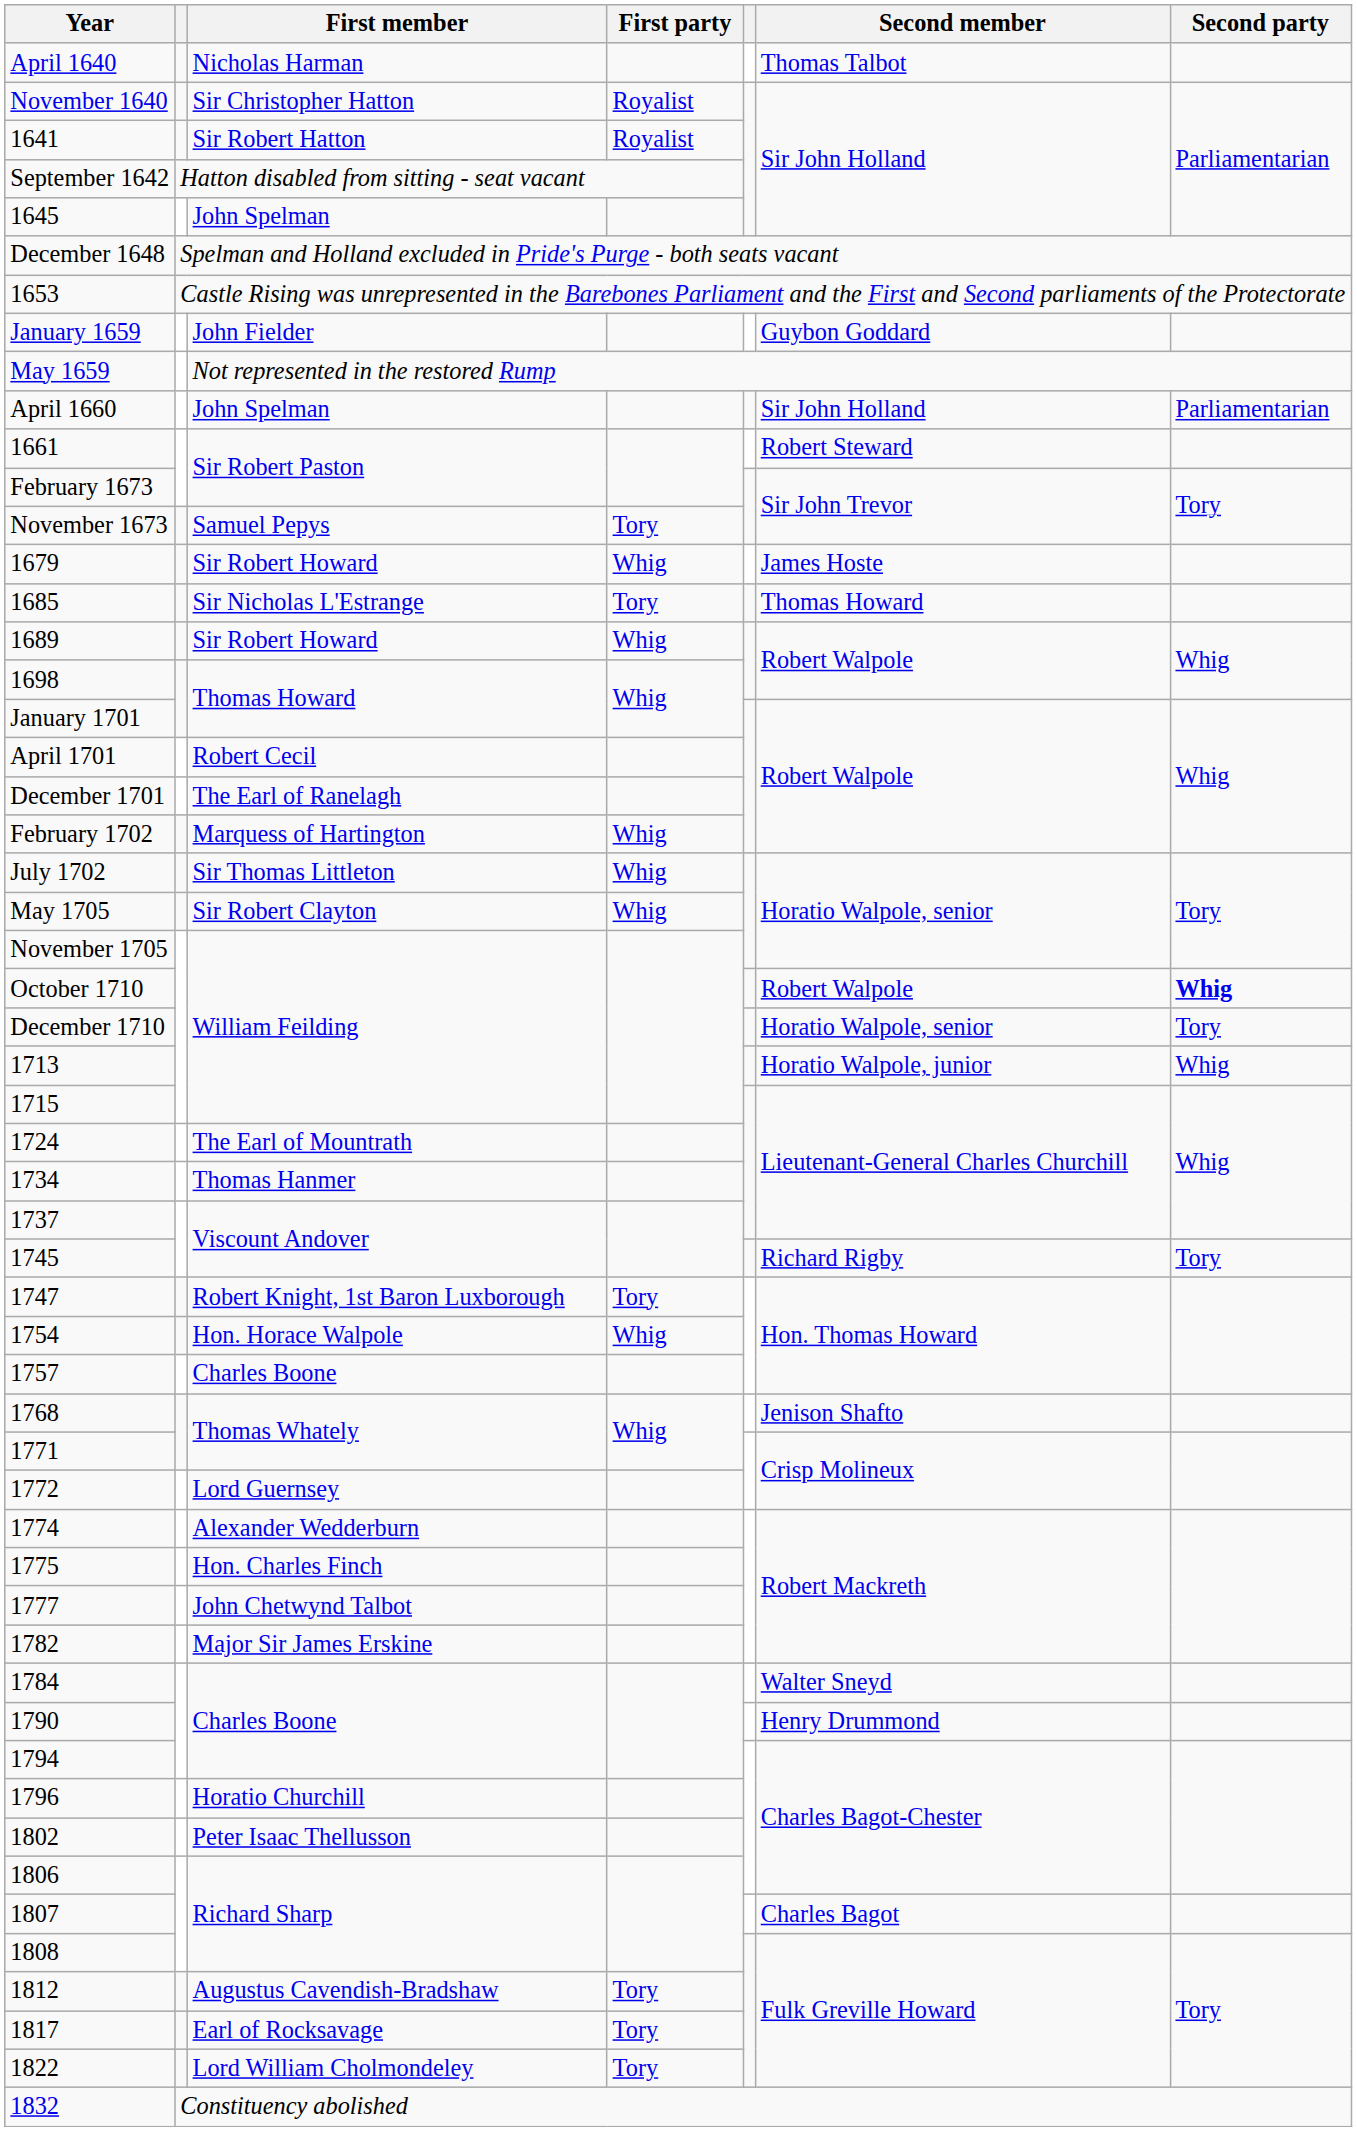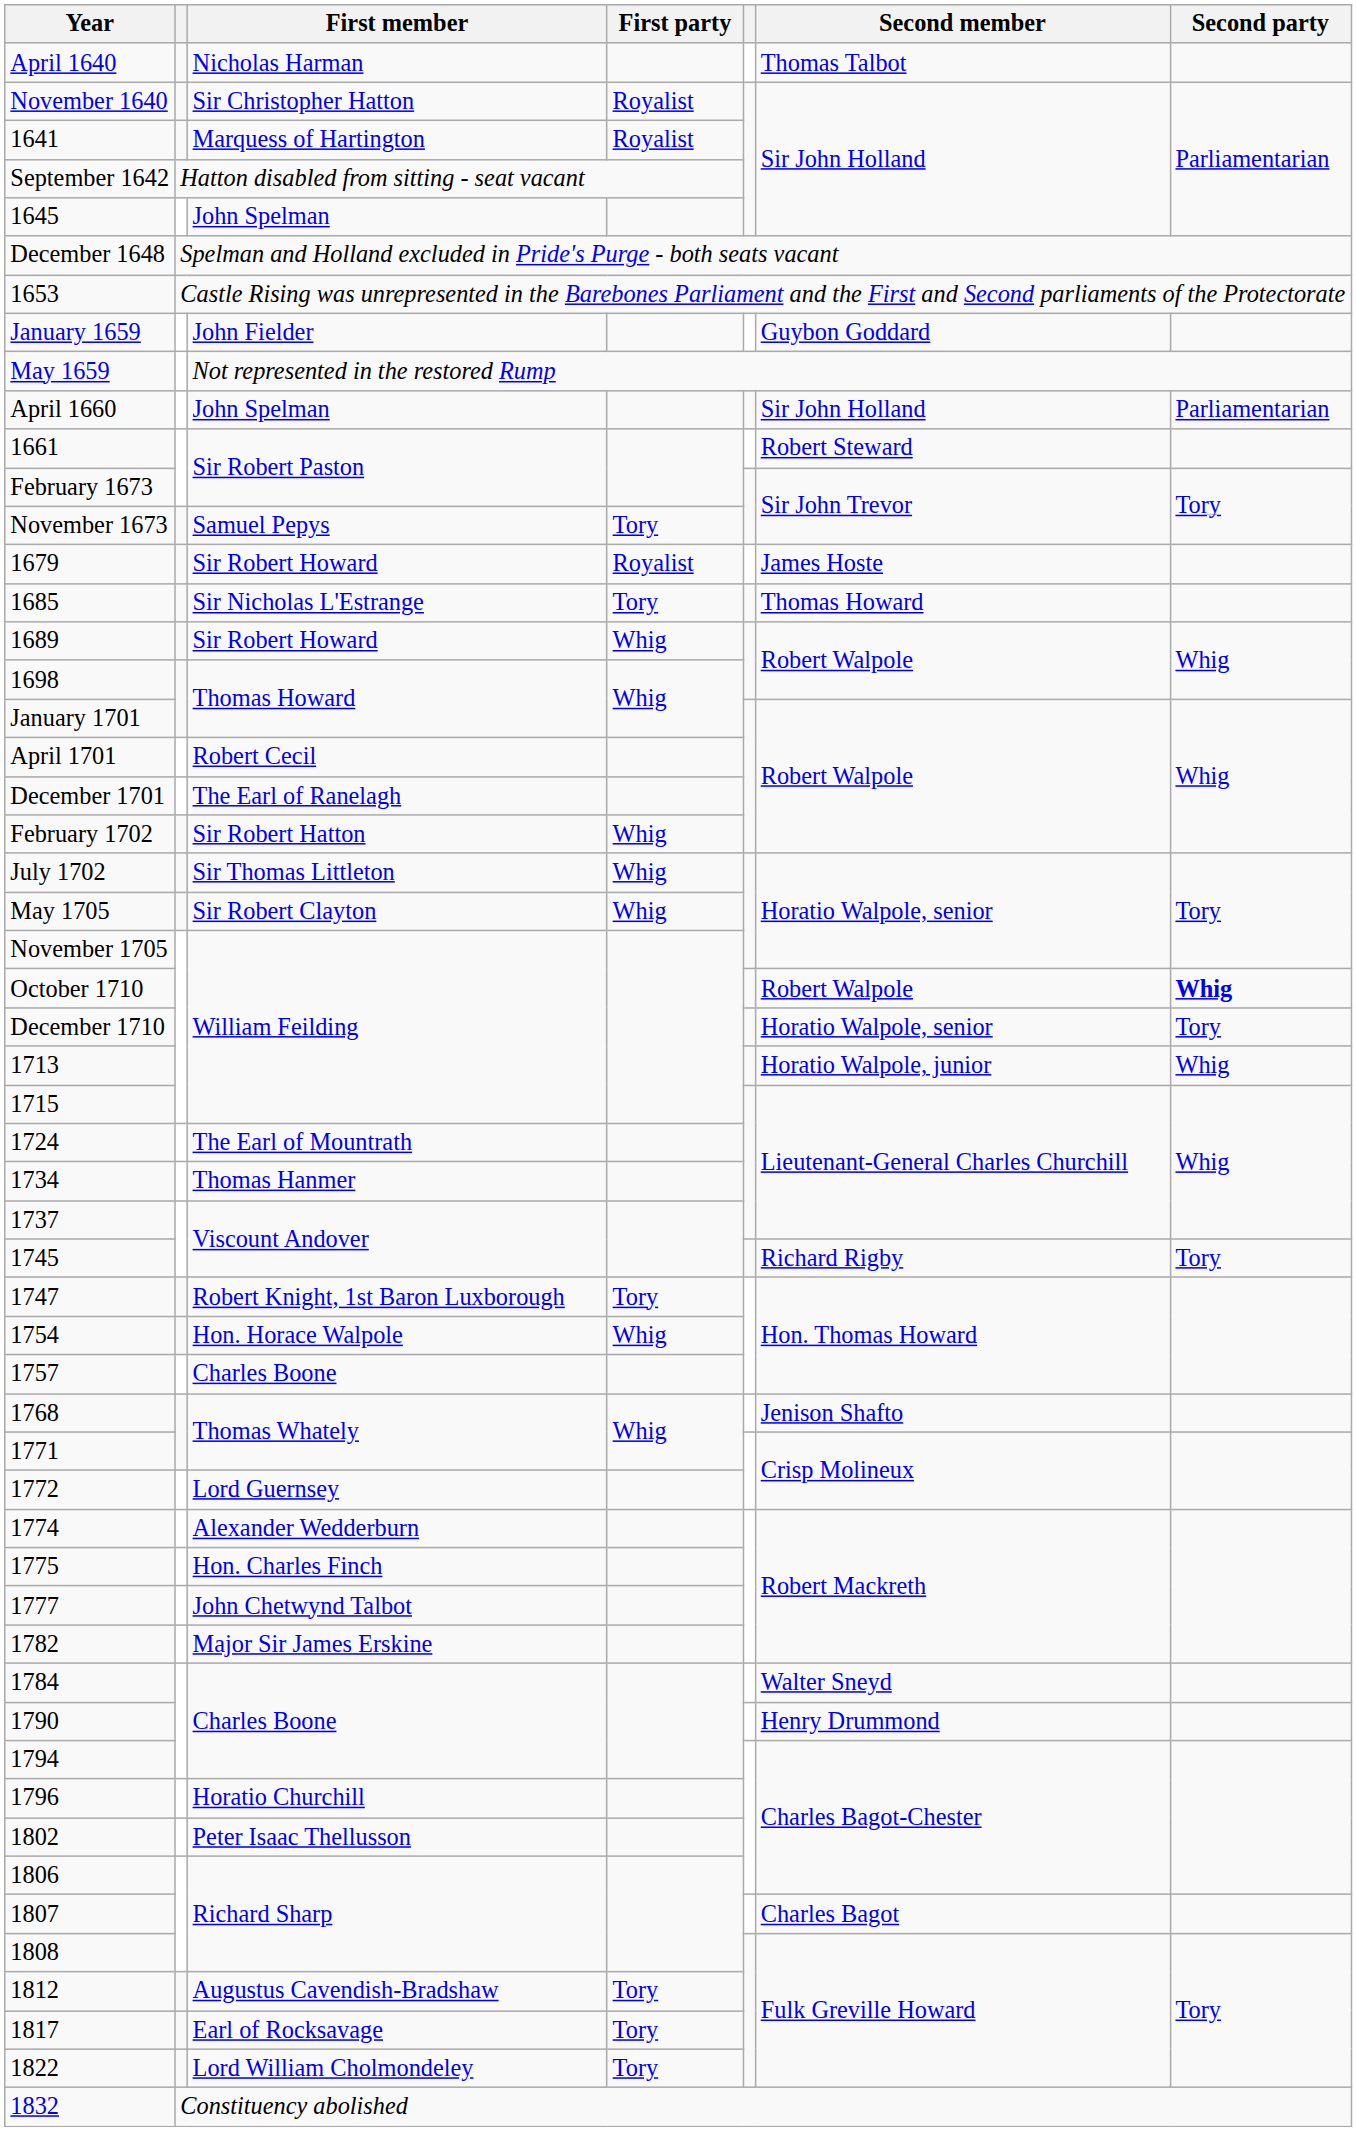(279, 139) Sir Robert Hatton -> (309, 139) Marquess of Hartington
(640, 563) Whig -> (653, 563) Royalist
(309, 833) Marquess of Hartington -> (279, 833) Sir Robert Hatton
